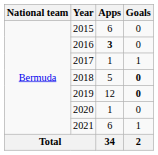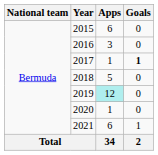(110, 45) bold -> (110, 45) normal
(138, 61) normal -> (138, 61) bold
(138, 77) bold -> (138, 77) normal
(110, 93) no background -> (110, 93) paleturquoise background
(138, 93) bold -> (138, 93) normal
